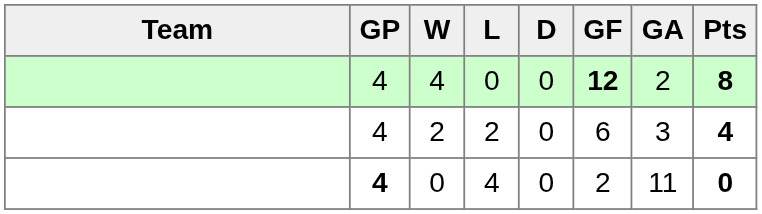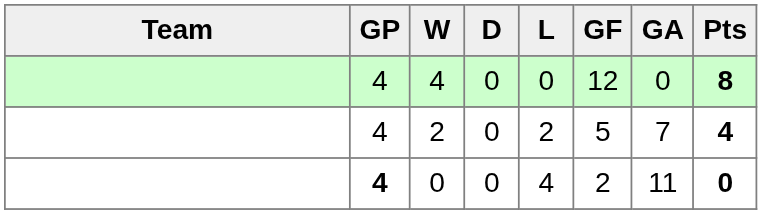columns swapped: (546, 30) <-> (492, 30)
(603, 81) bold -> (603, 81) normal
(663, 81) 2 -> (663, 81) 0
(603, 132) 6 -> (603, 132) 5
(663, 132) 3 -> (663, 132) 7
